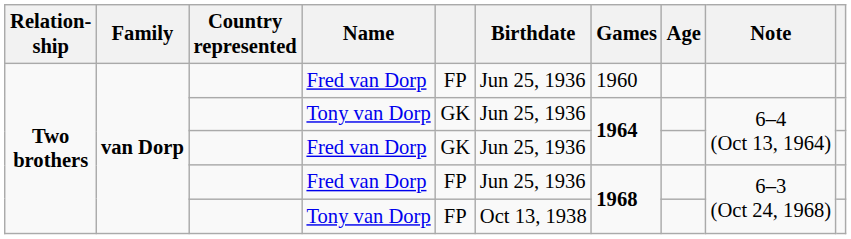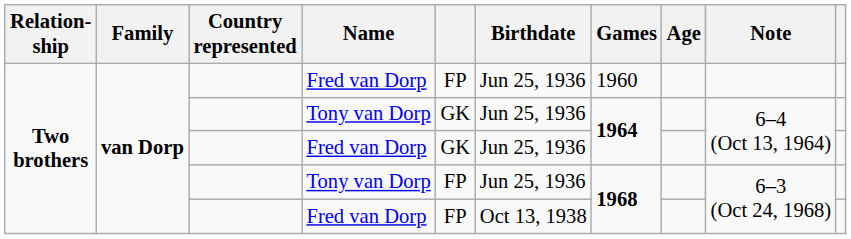(366, 182) Fred van Dorp -> (369, 182) Tony van Dorp
(369, 215) Tony van Dorp -> (366, 215) Fred van Dorp
